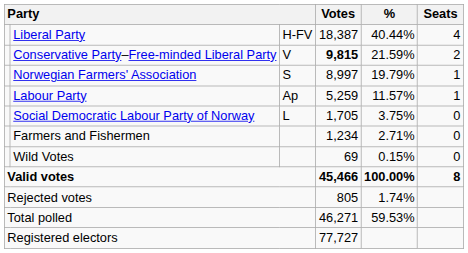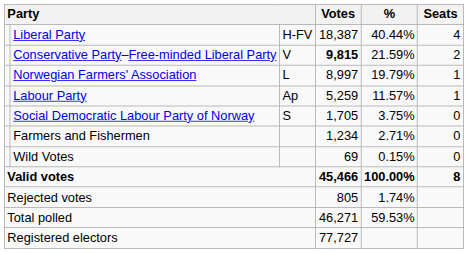(287, 75) S -> (286, 75) L
(286, 116) L -> (287, 116) S
